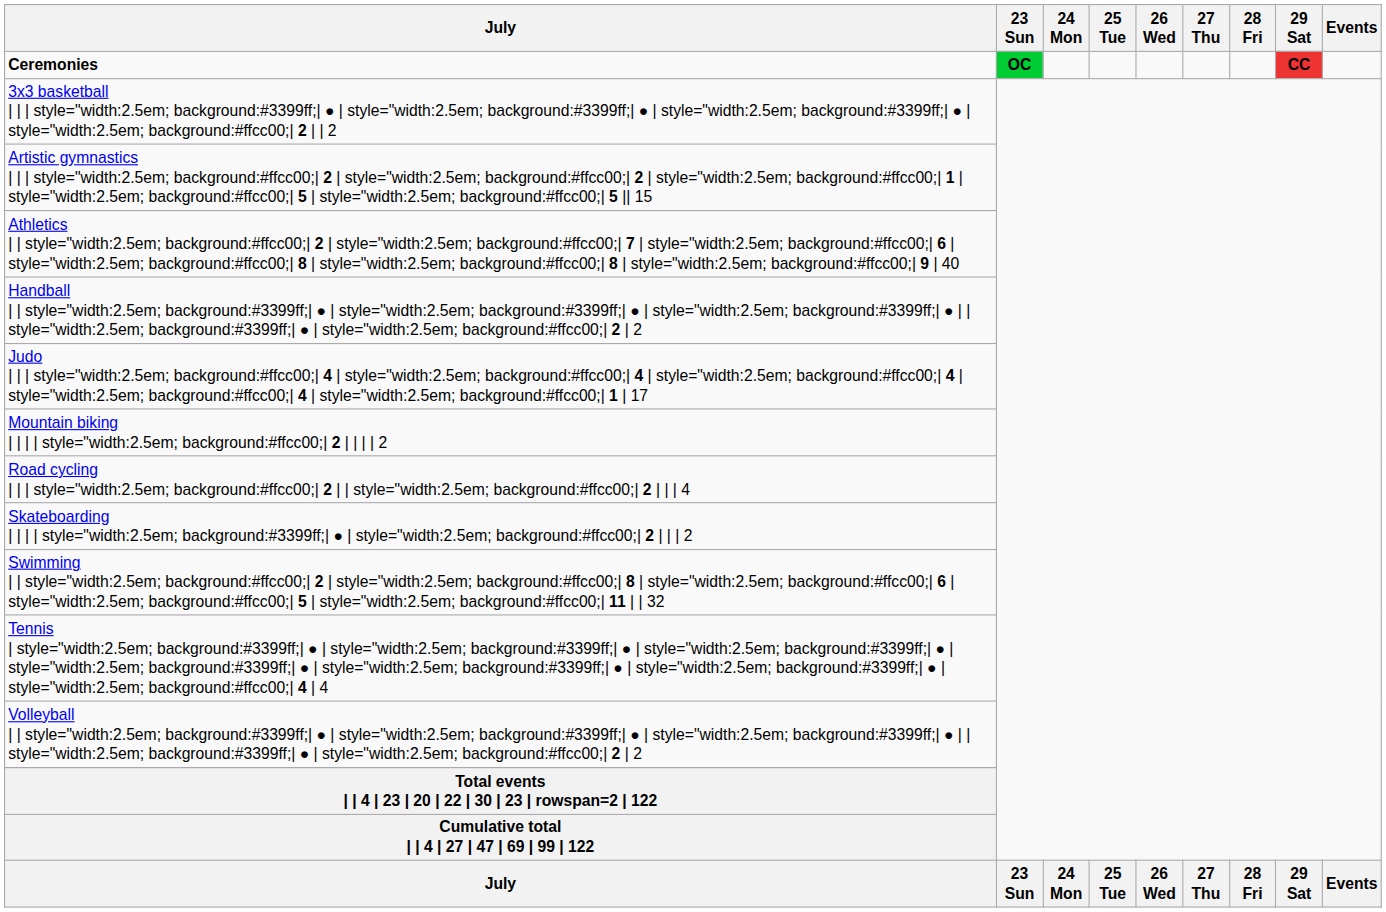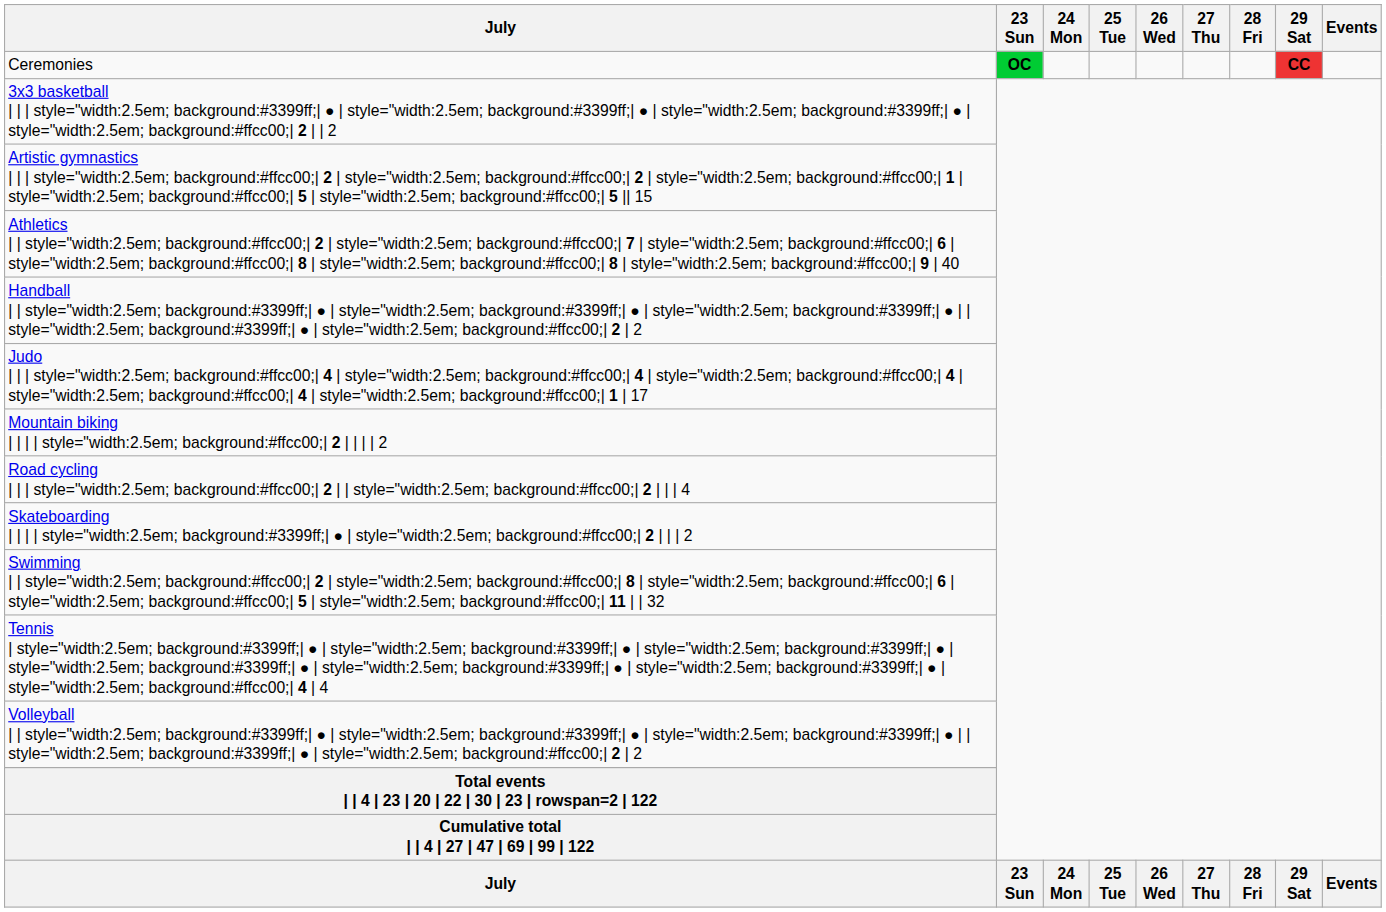(53, 65) bold -> (51, 65) normal
